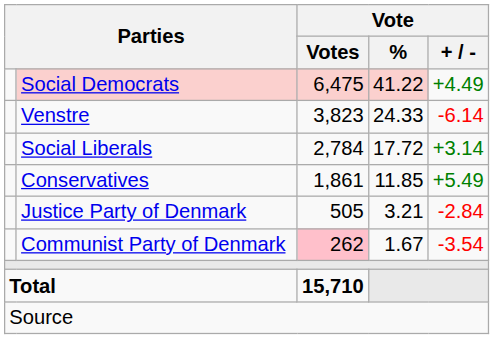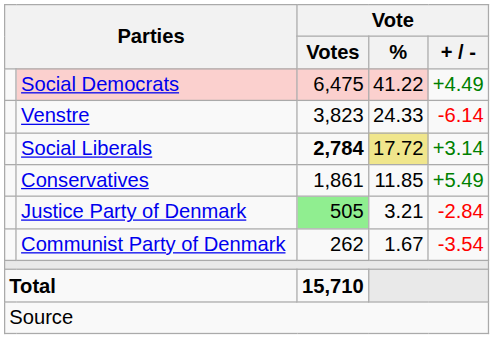(339, 148) normal -> (339, 148) bold
(398, 148) no background -> (398, 148) khaki background
(347, 212) no background -> (347, 212) lightgreen background
(347, 244) pink background -> (347, 244) no background
